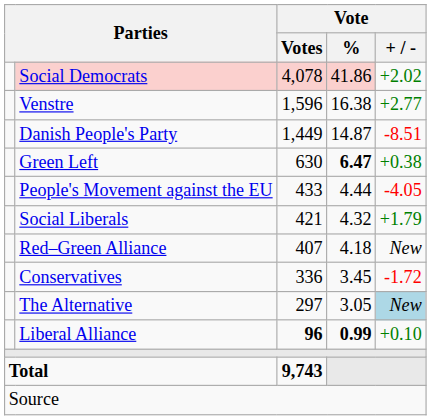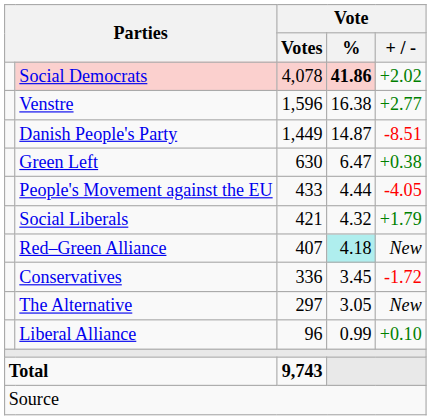(351, 76) normal -> (351, 76) bold
(356, 162) bold -> (356, 162) normal
(356, 248) no background -> (356, 248) paleturquoise background
(406, 305) lightblue background -> (406, 305) no background
(313, 334) bold -> (313, 334) normal
(356, 334) bold -> (356, 334) normal
